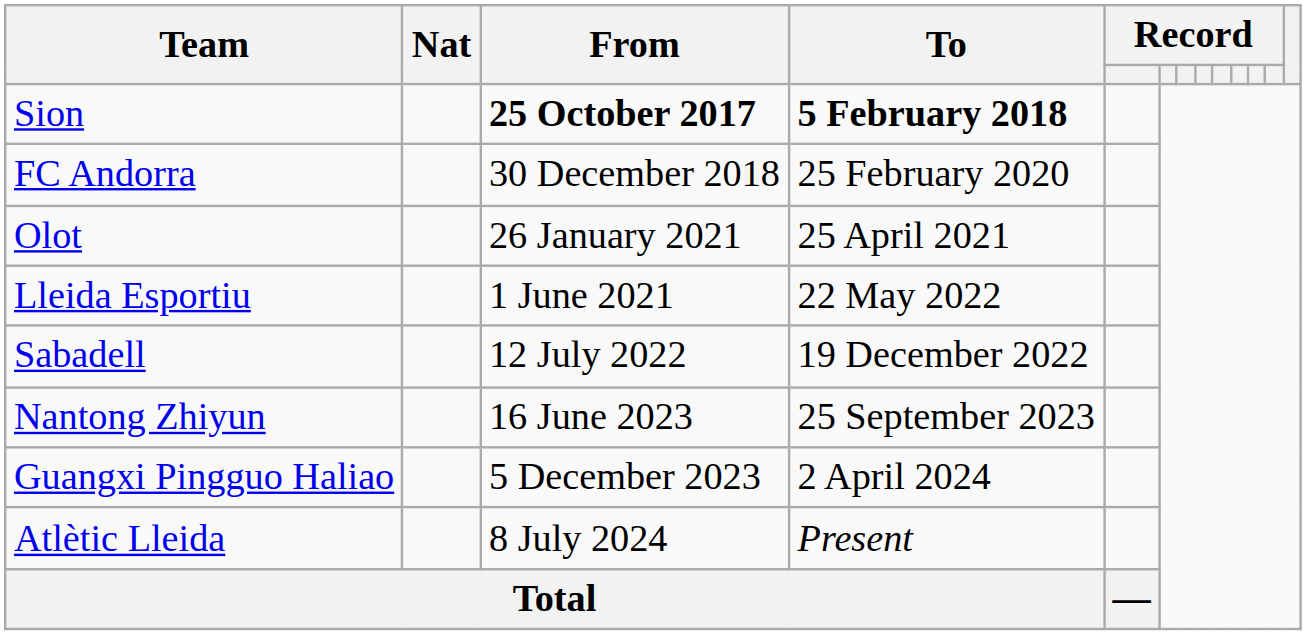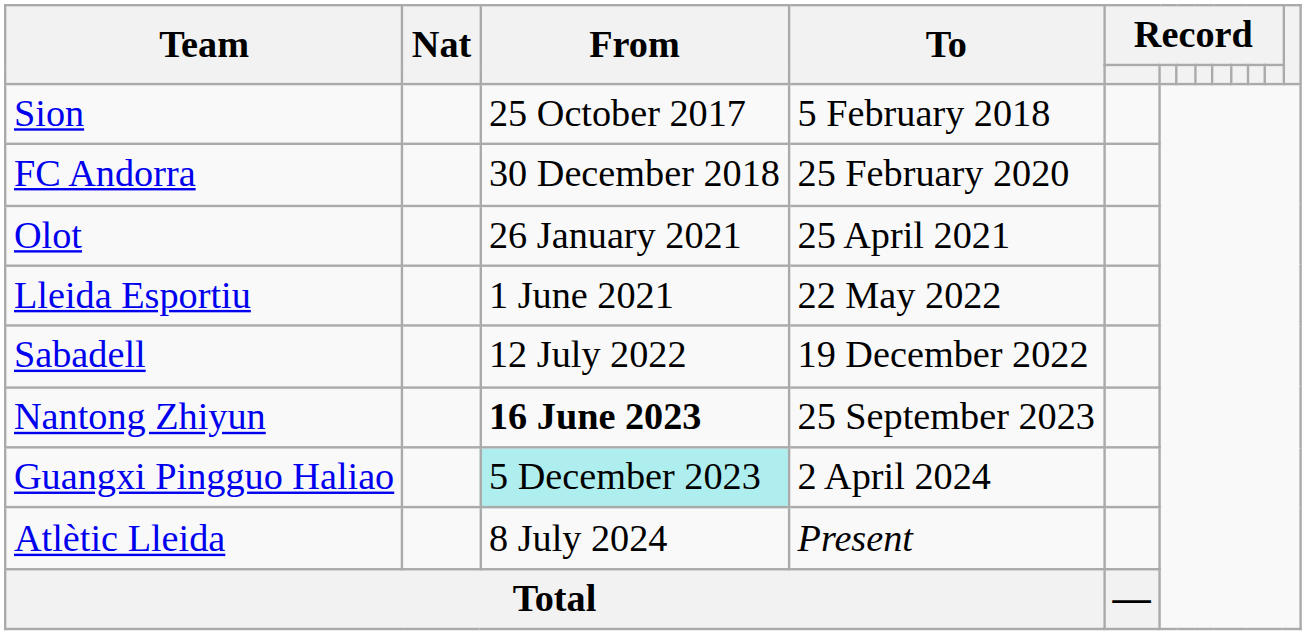(622, 113) bold -> (617, 113) normal
(932, 113) bold -> (924, 113) normal
(591, 416) normal -> (595, 416) bold
(625, 476) no background -> (625, 476) paleturquoise background
